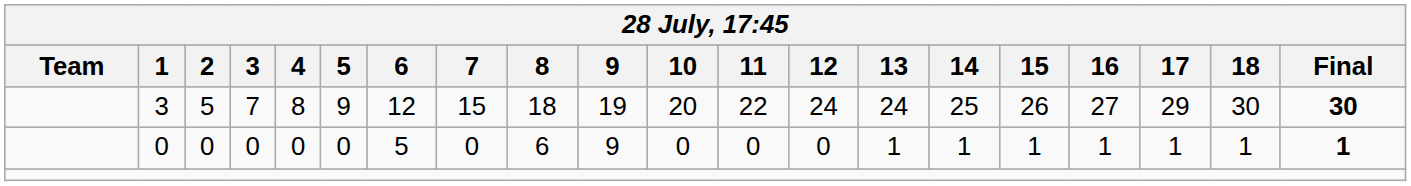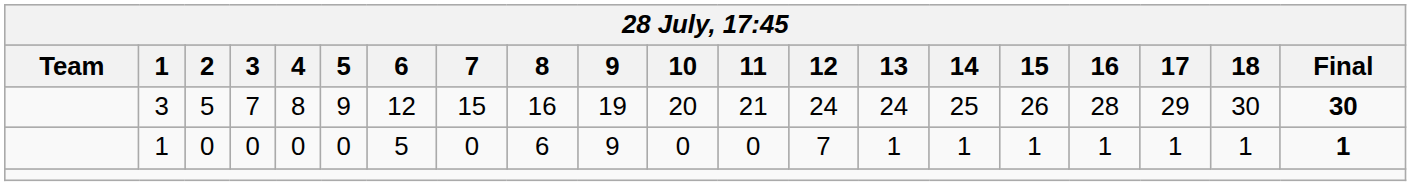(542, 106) 18 -> (542, 106) 16
(753, 106) 22 -> (753, 106) 21
(1105, 106) 27 -> (1105, 106) 28
(162, 147) 0 -> (162, 147) 1
(823, 147) 0 -> (823, 147) 7
